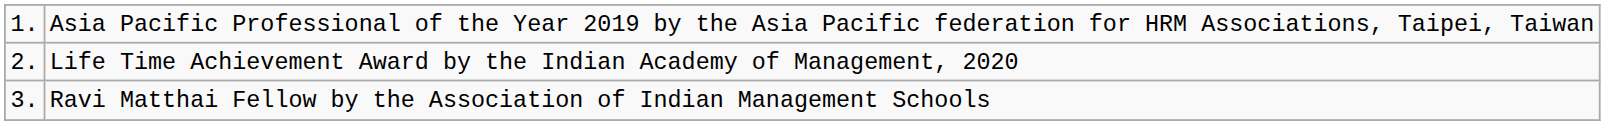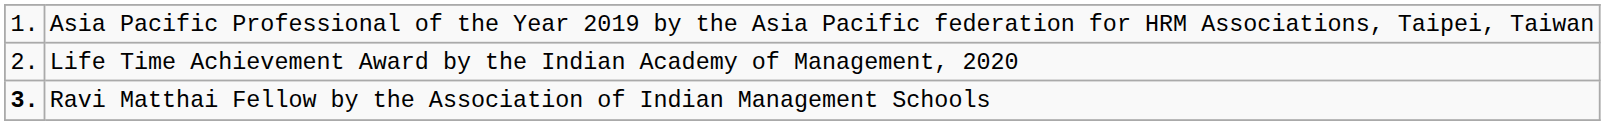(25, 100) normal -> (25, 100) bold
